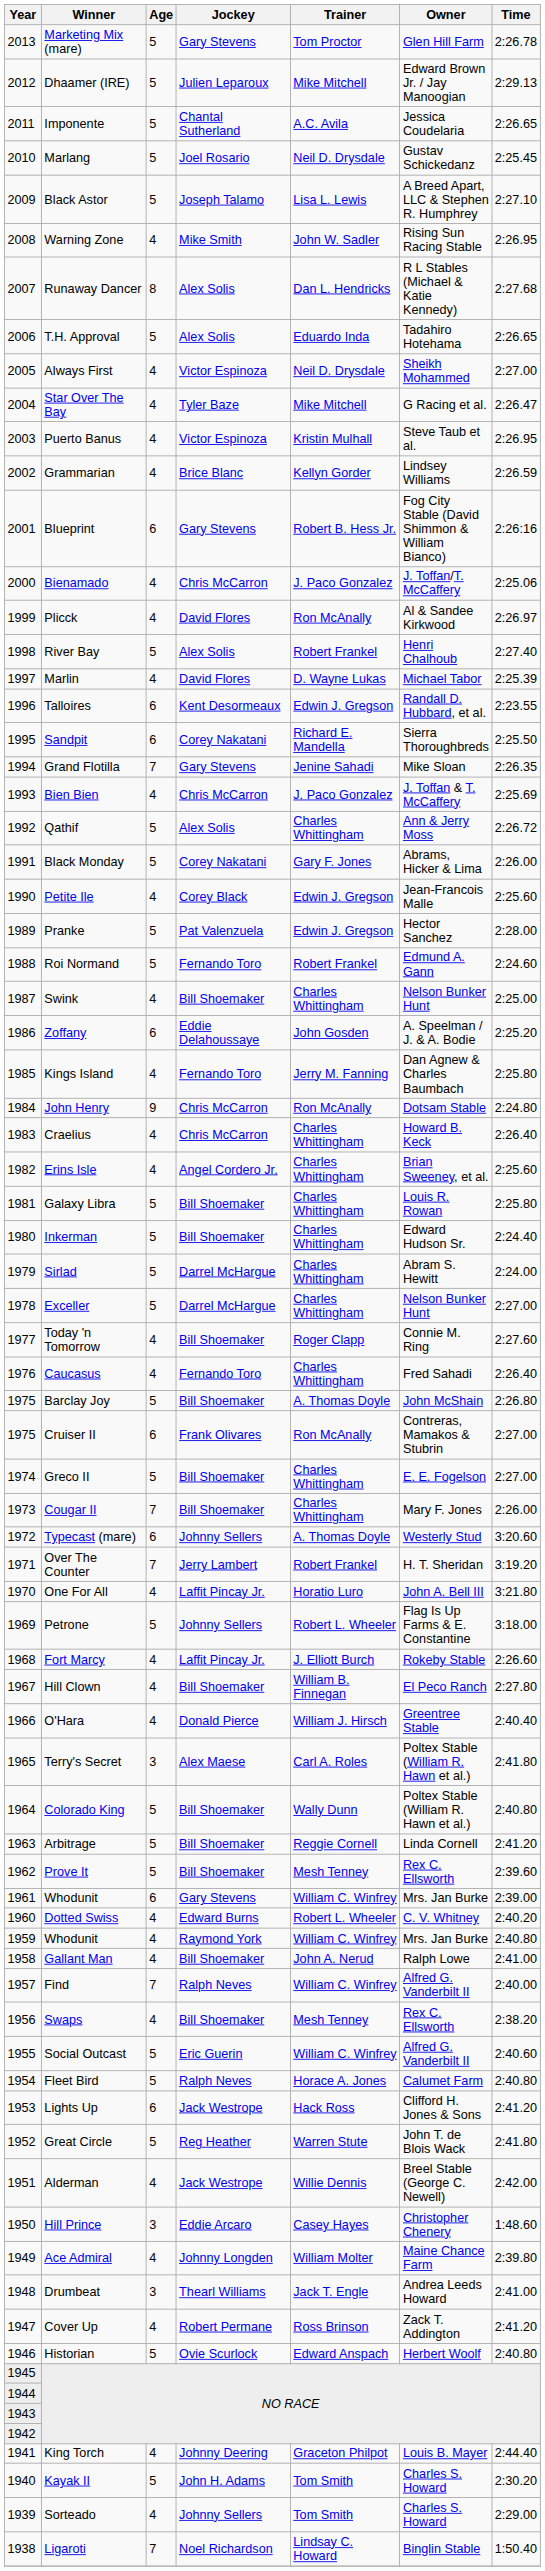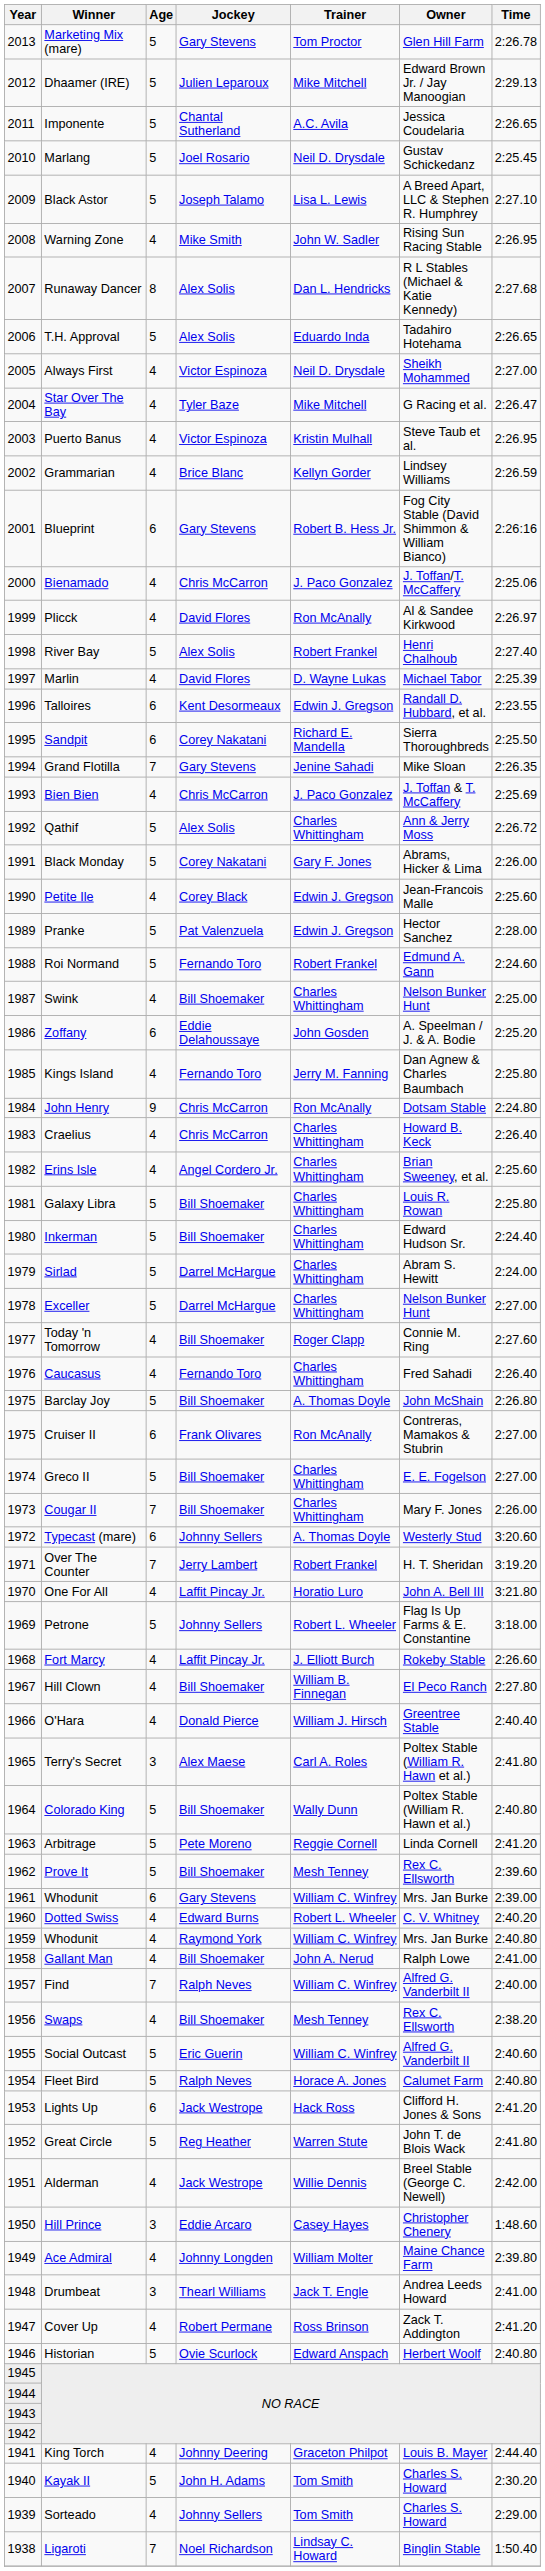(222, 1844) Bill Shoemaker -> (215, 1844) Pete Moreno
